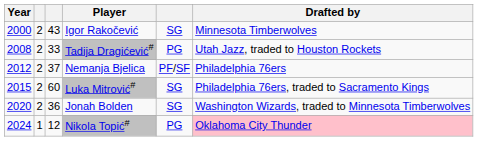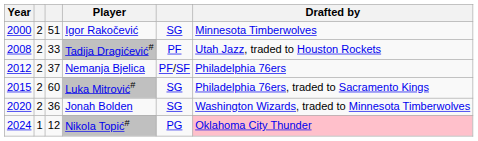(54, 30) 43 -> (54, 30) 51
(174, 49) PG -> (174, 49) PF
